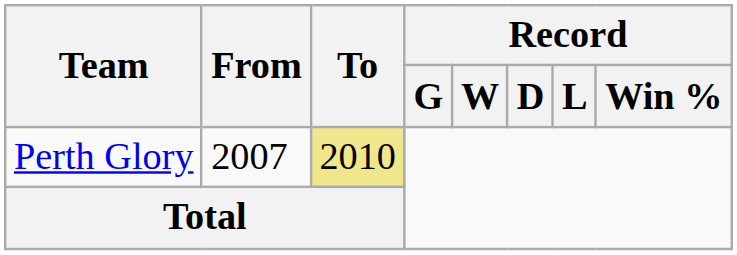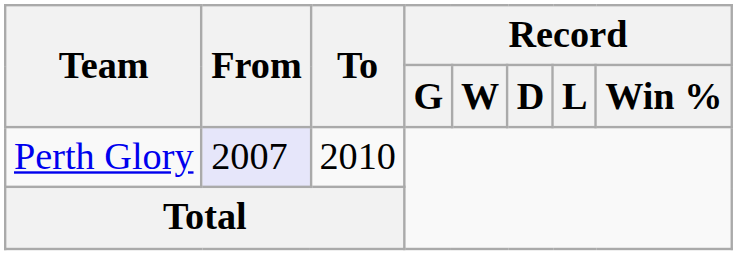(249, 156) no background -> (249, 156) lavender background
(358, 156) khaki background -> (358, 156) no background
